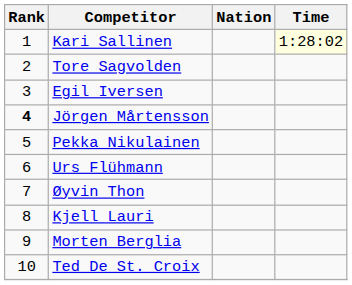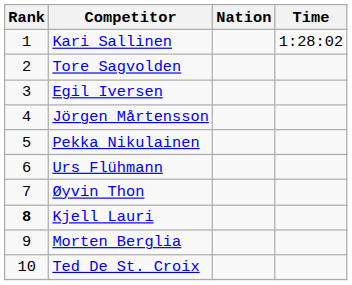(311, 42) lightyellow background -> (311, 42) no background
(27, 117) bold -> (27, 117) normal
(27, 217) normal -> (27, 217) bold
